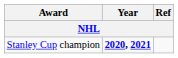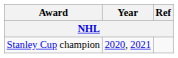(128, 45) bold -> (128, 45) normal
